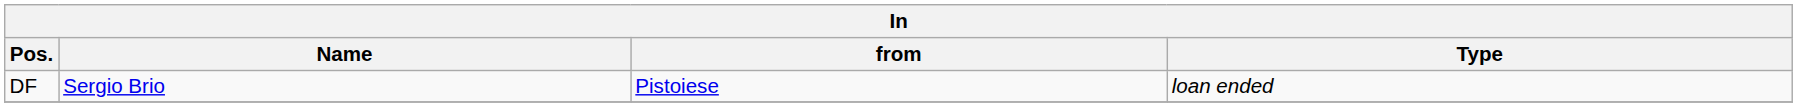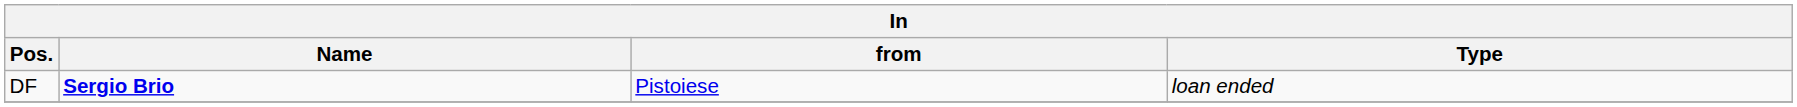(114, 86) normal -> (119, 86) bold
